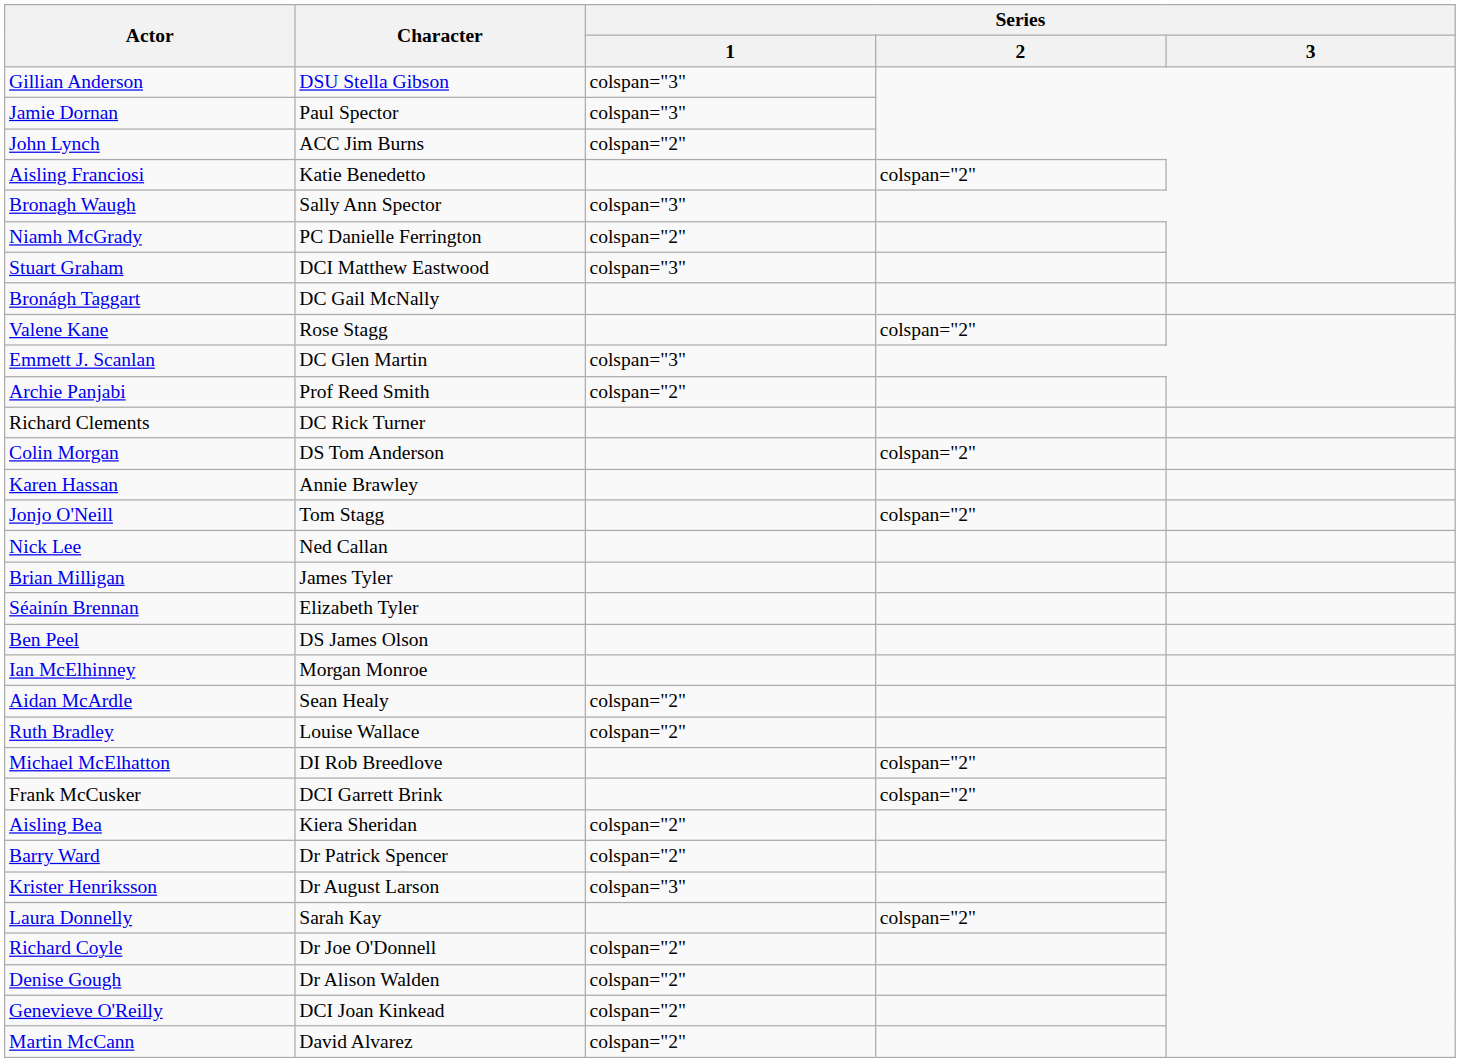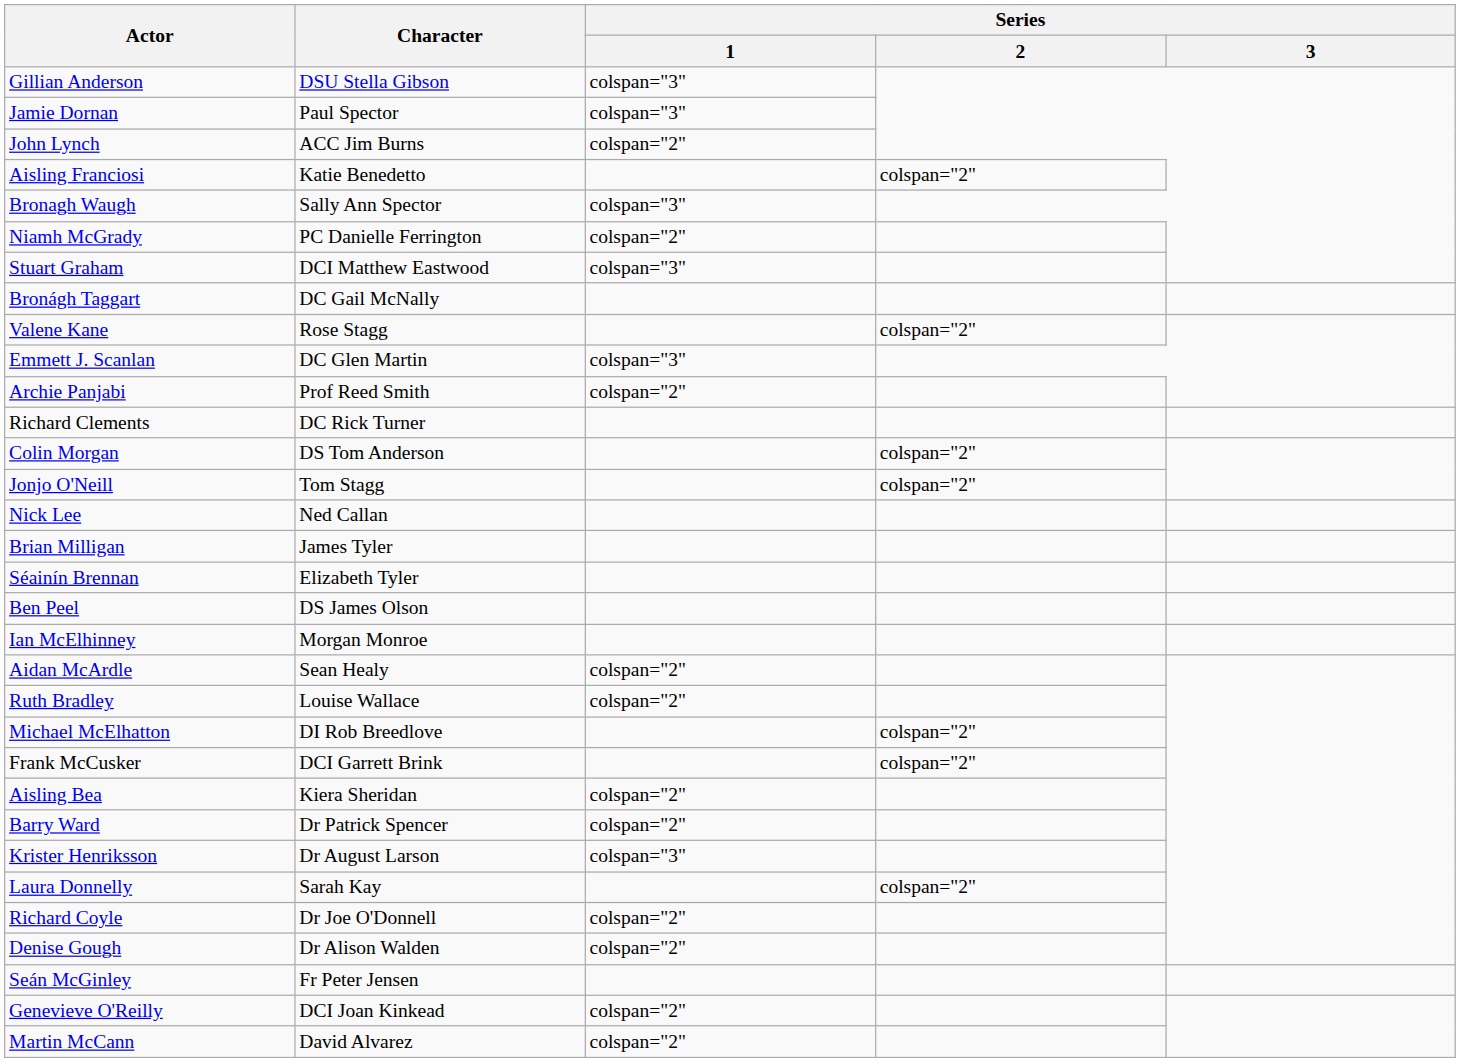- row: (64, 484)
+ row: (70, 979)
